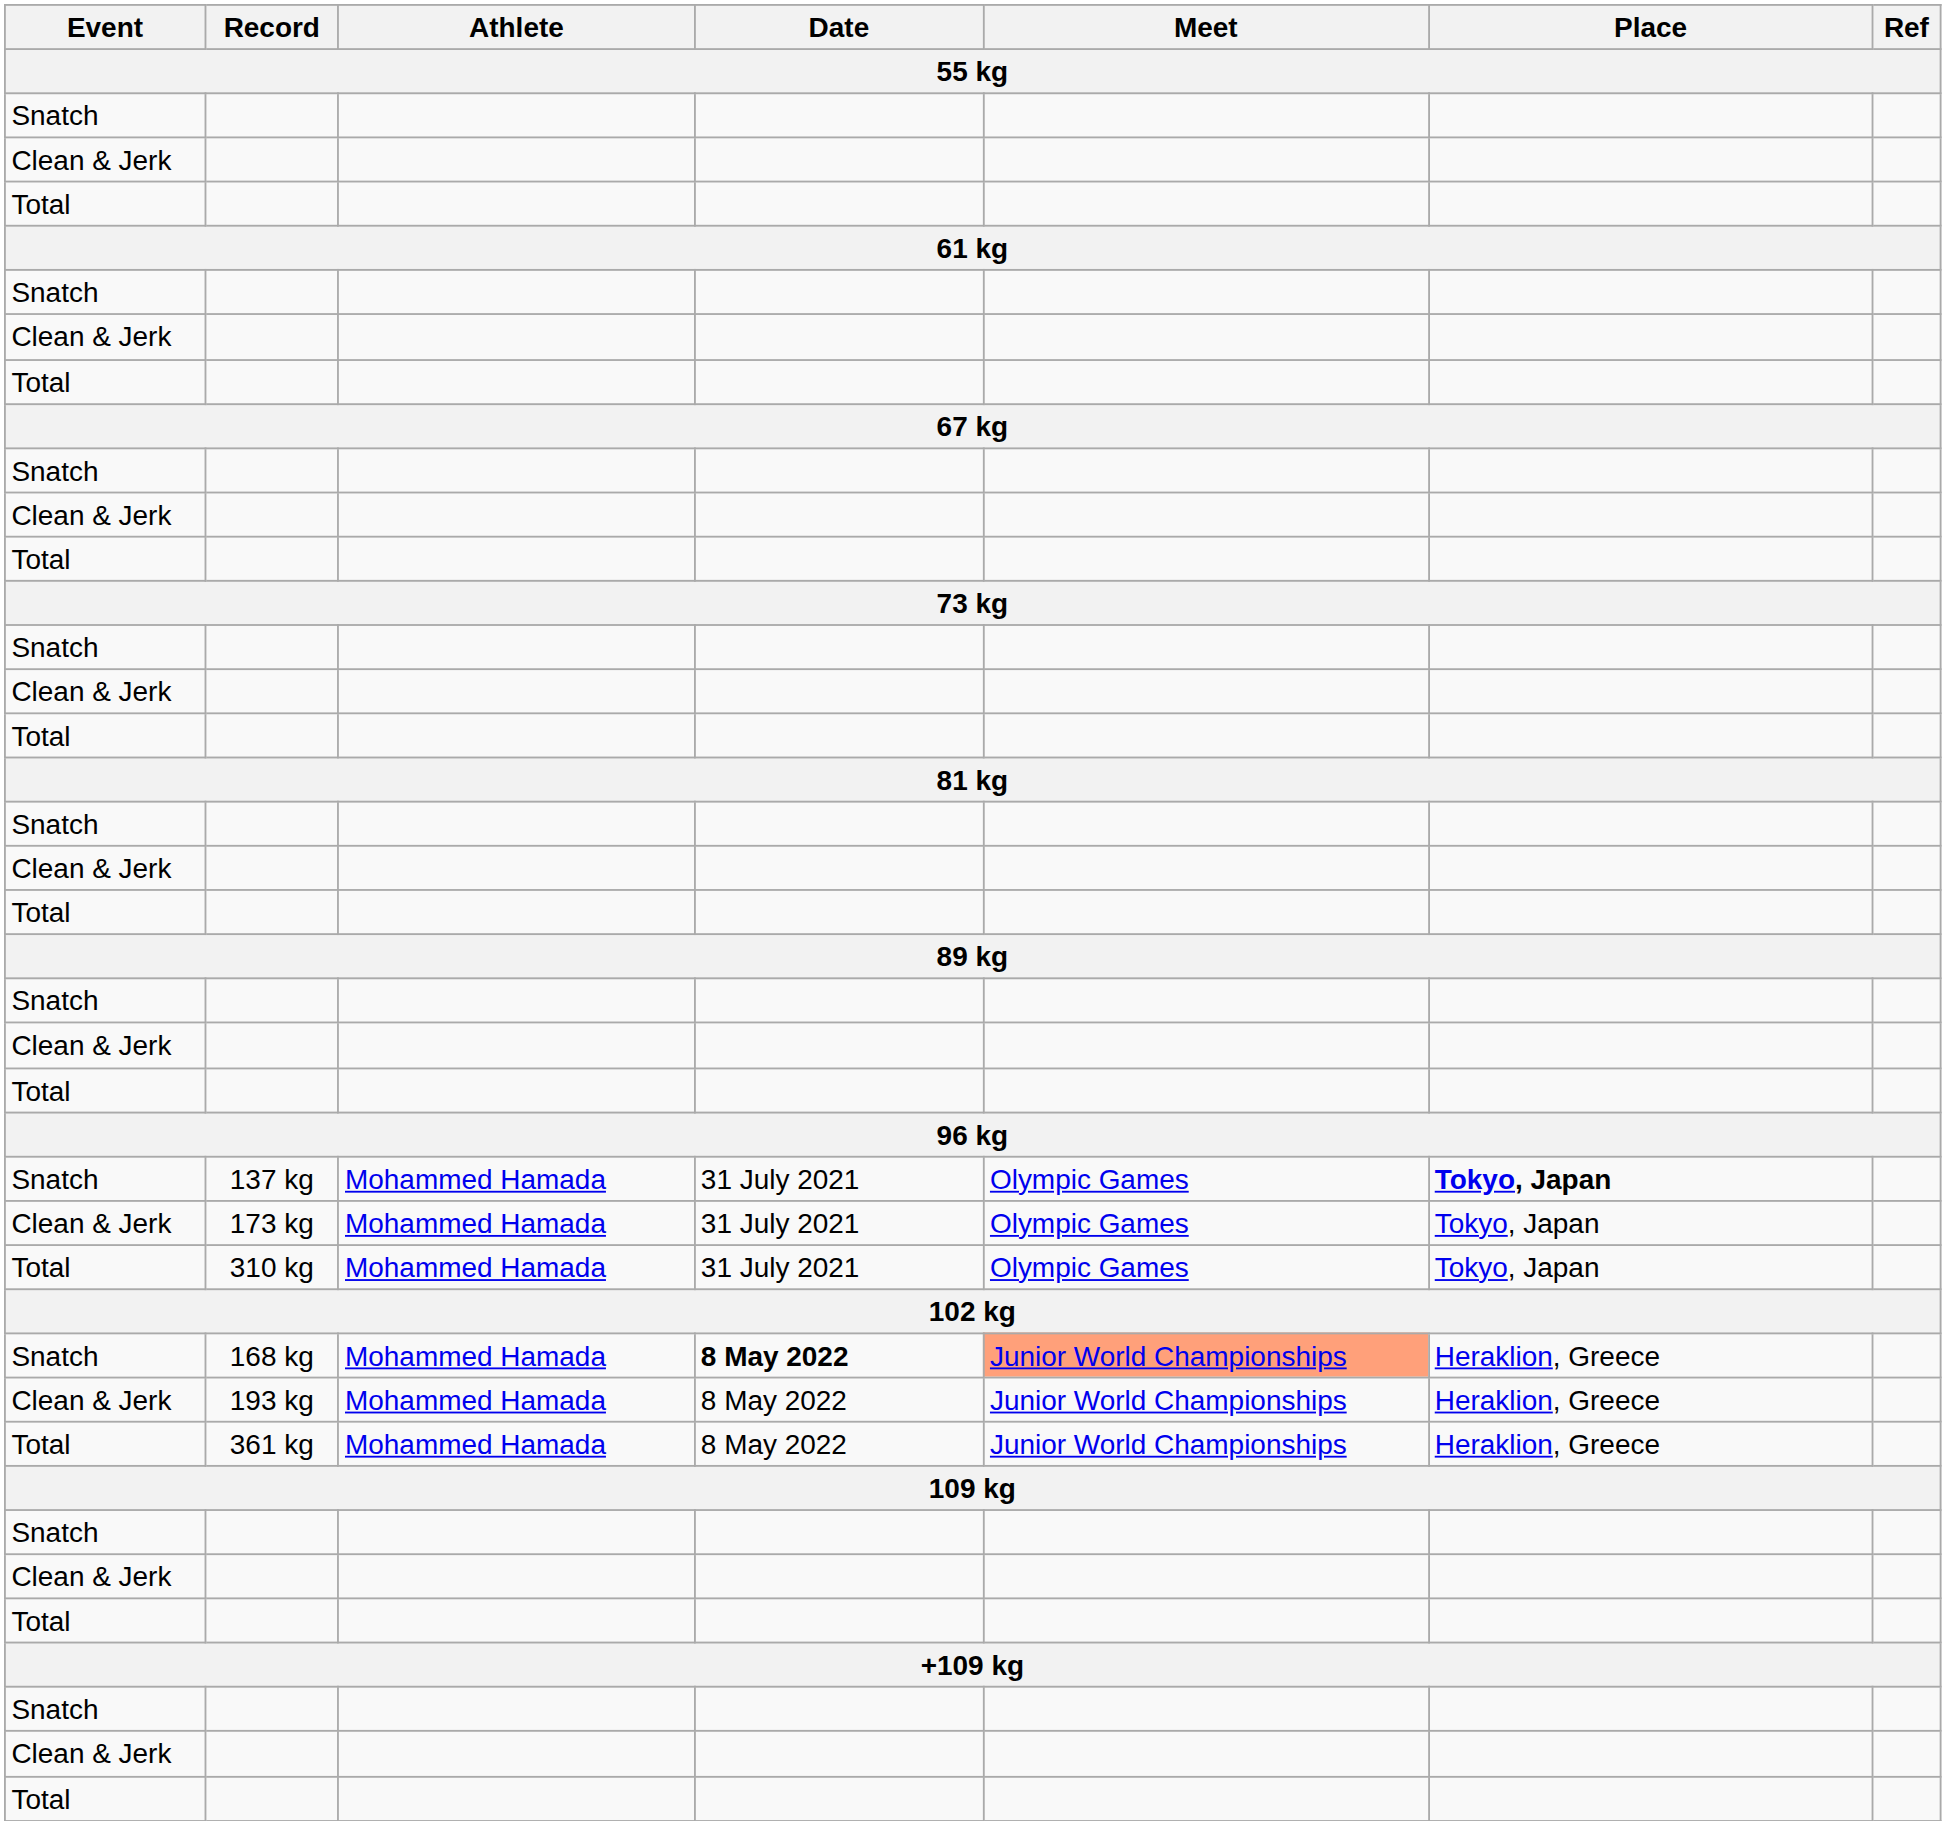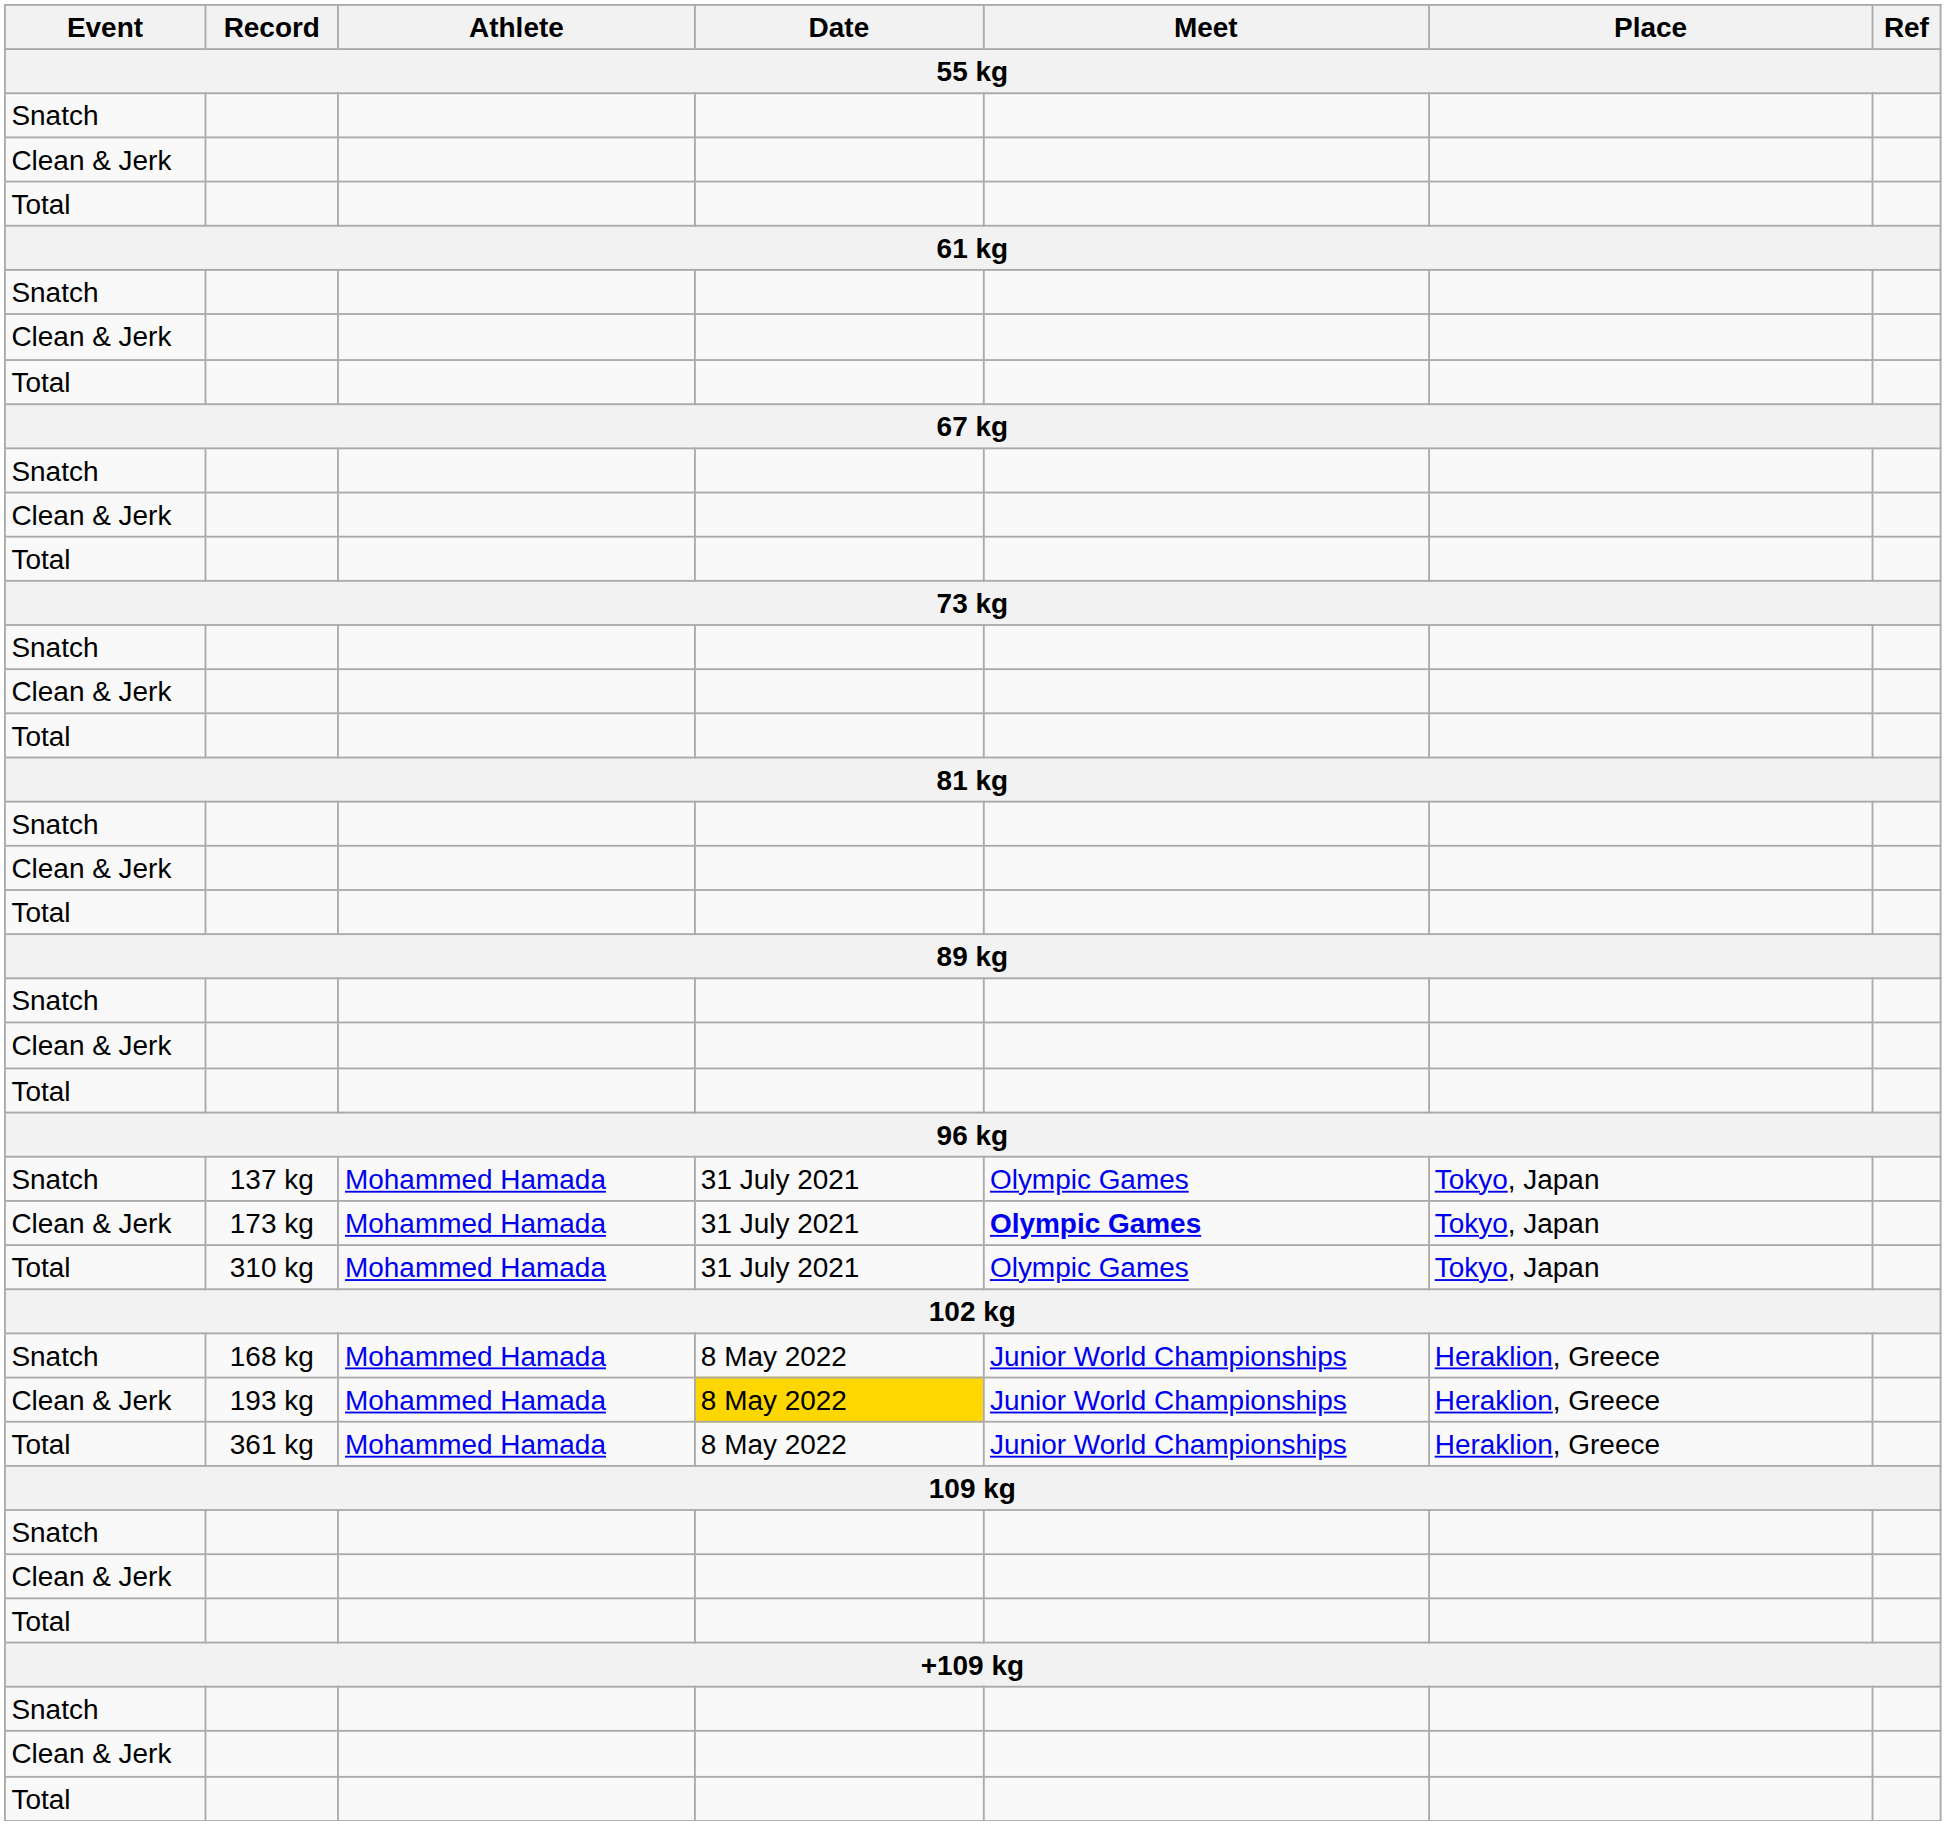(1523, 1178) bold -> (1517, 1178) normal
(1089, 1223) normal -> (1096, 1223) bold
(775, 1355) bold -> (774, 1355) normal
(1168, 1355) lightsalmon background -> (1168, 1355) no background
(774, 1400) no background -> (774, 1400) gold background
